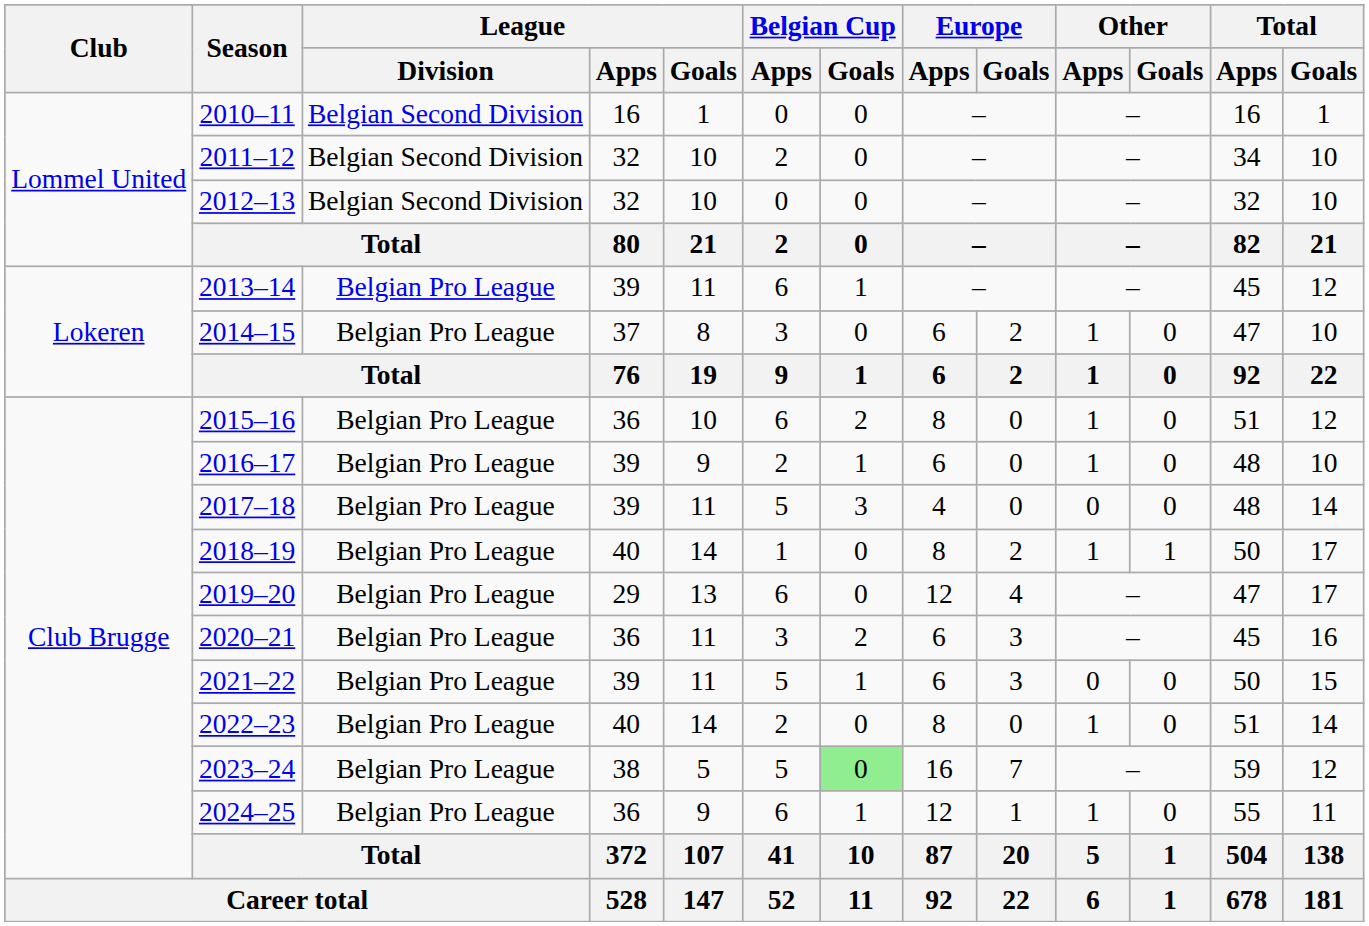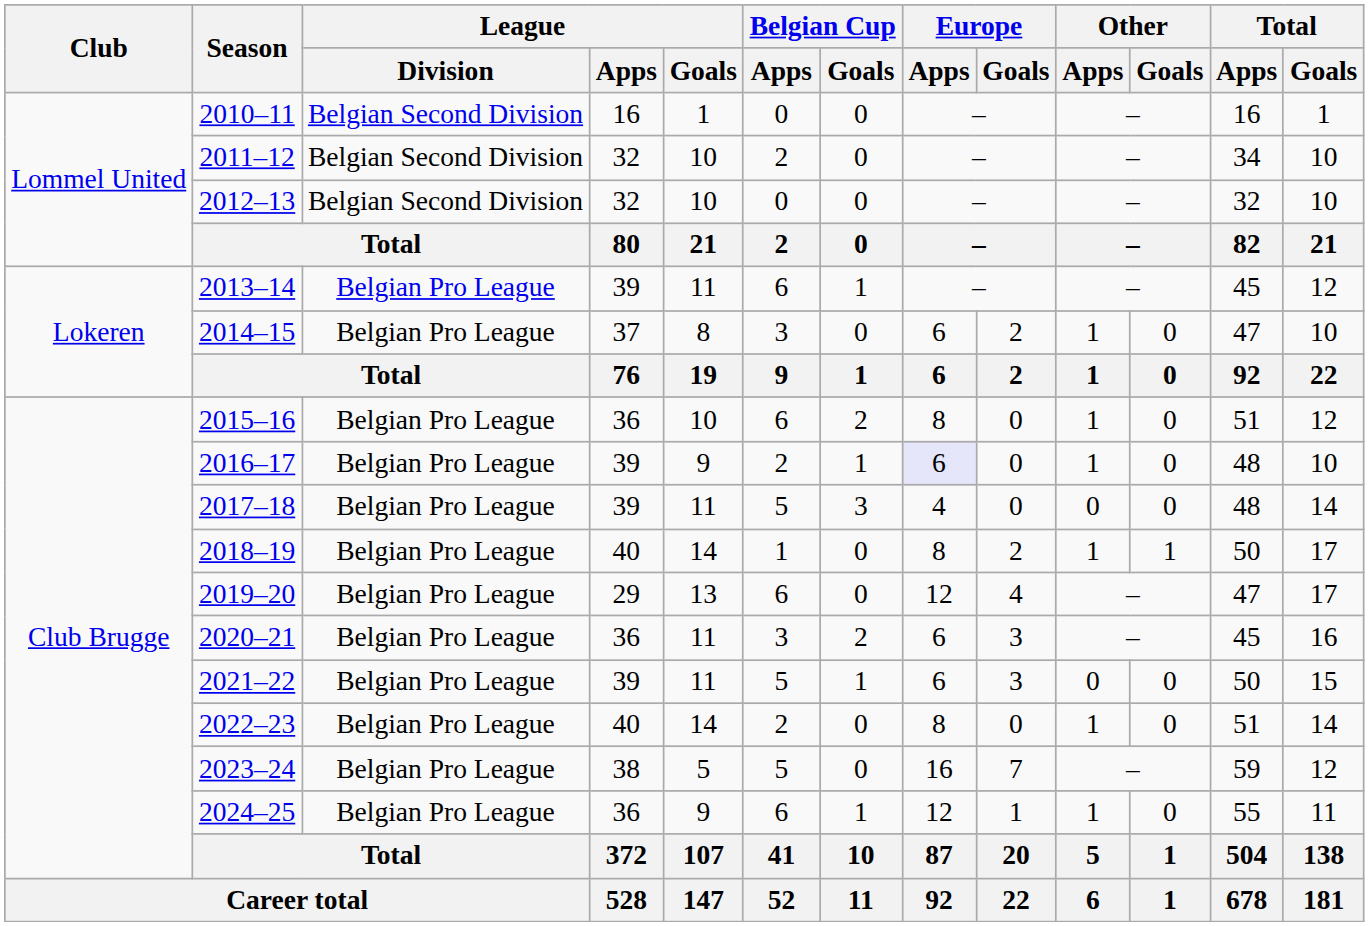(939, 462) no background -> (939, 462) lavender background
(861, 768) lightgreen background -> (861, 768) no background
